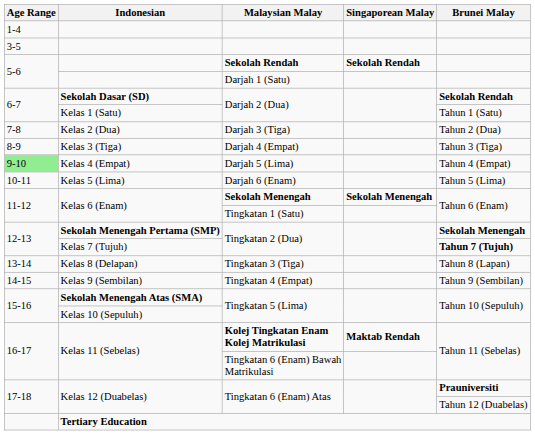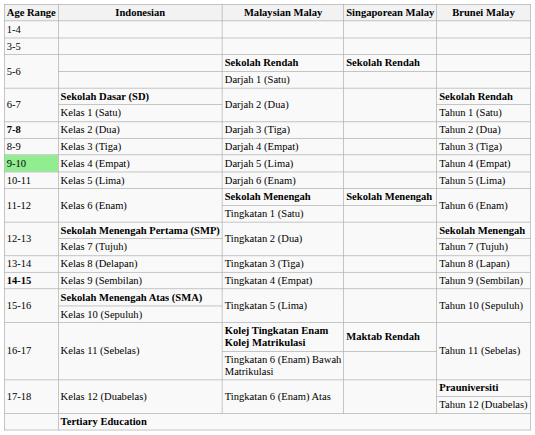(14, 130) normal -> (14, 130) bold
(476, 247) bold -> (474, 247) normal
(19, 280) normal -> (19, 280) bold
